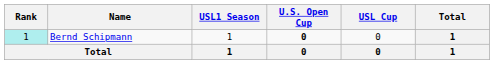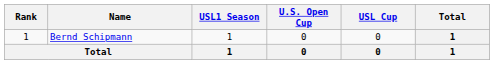(26, 37) paleturquoise background -> (26, 37) no background
(304, 37) bold -> (304, 37) normal
